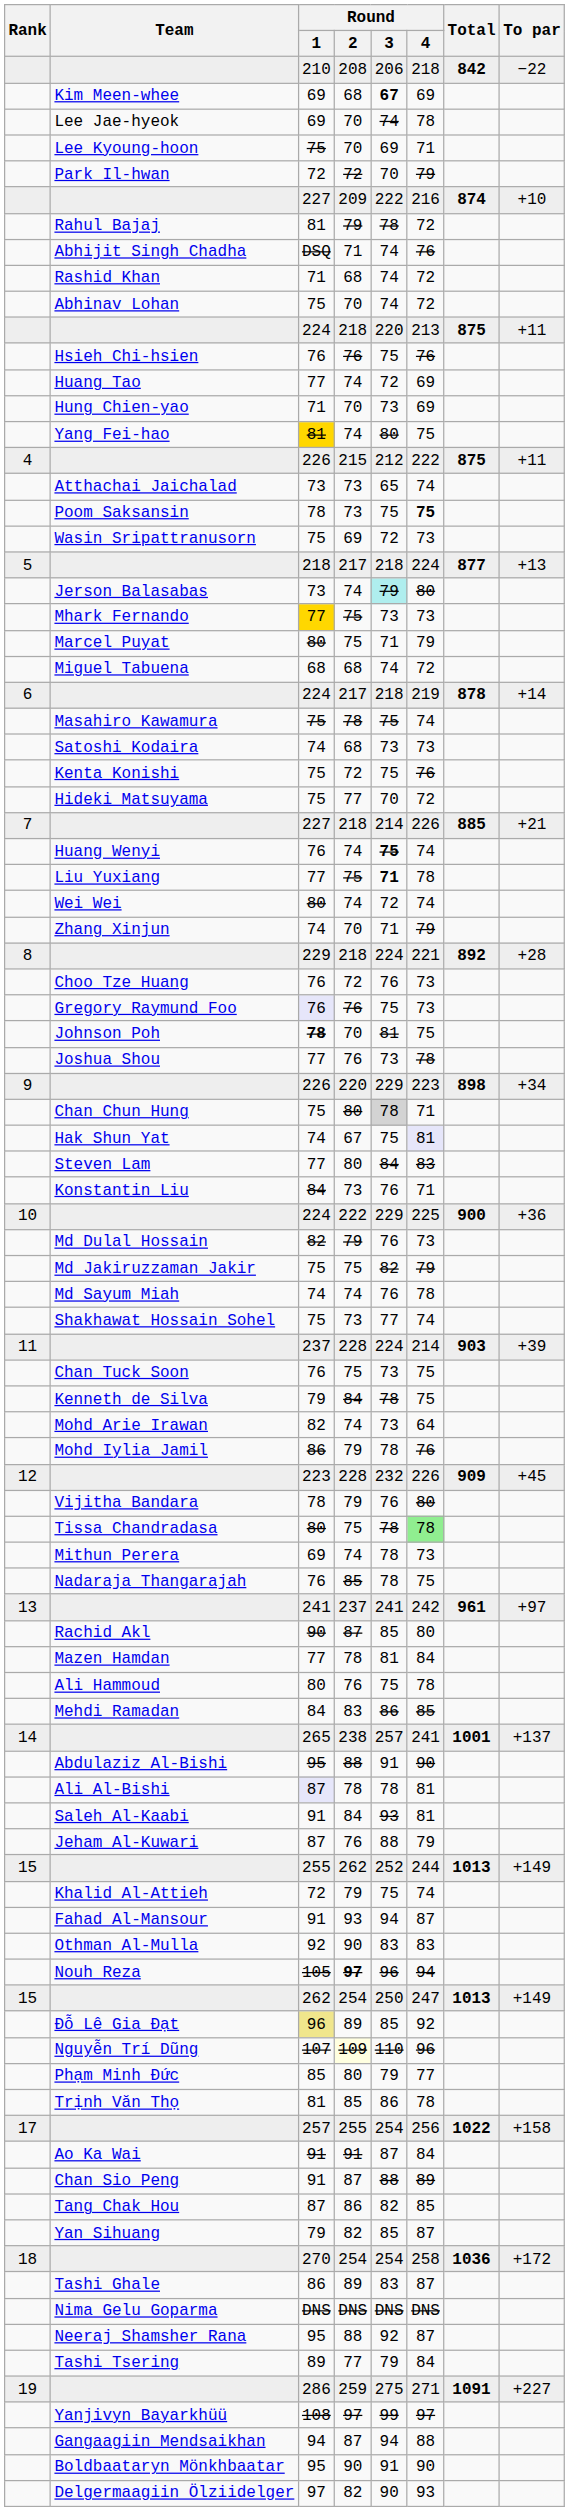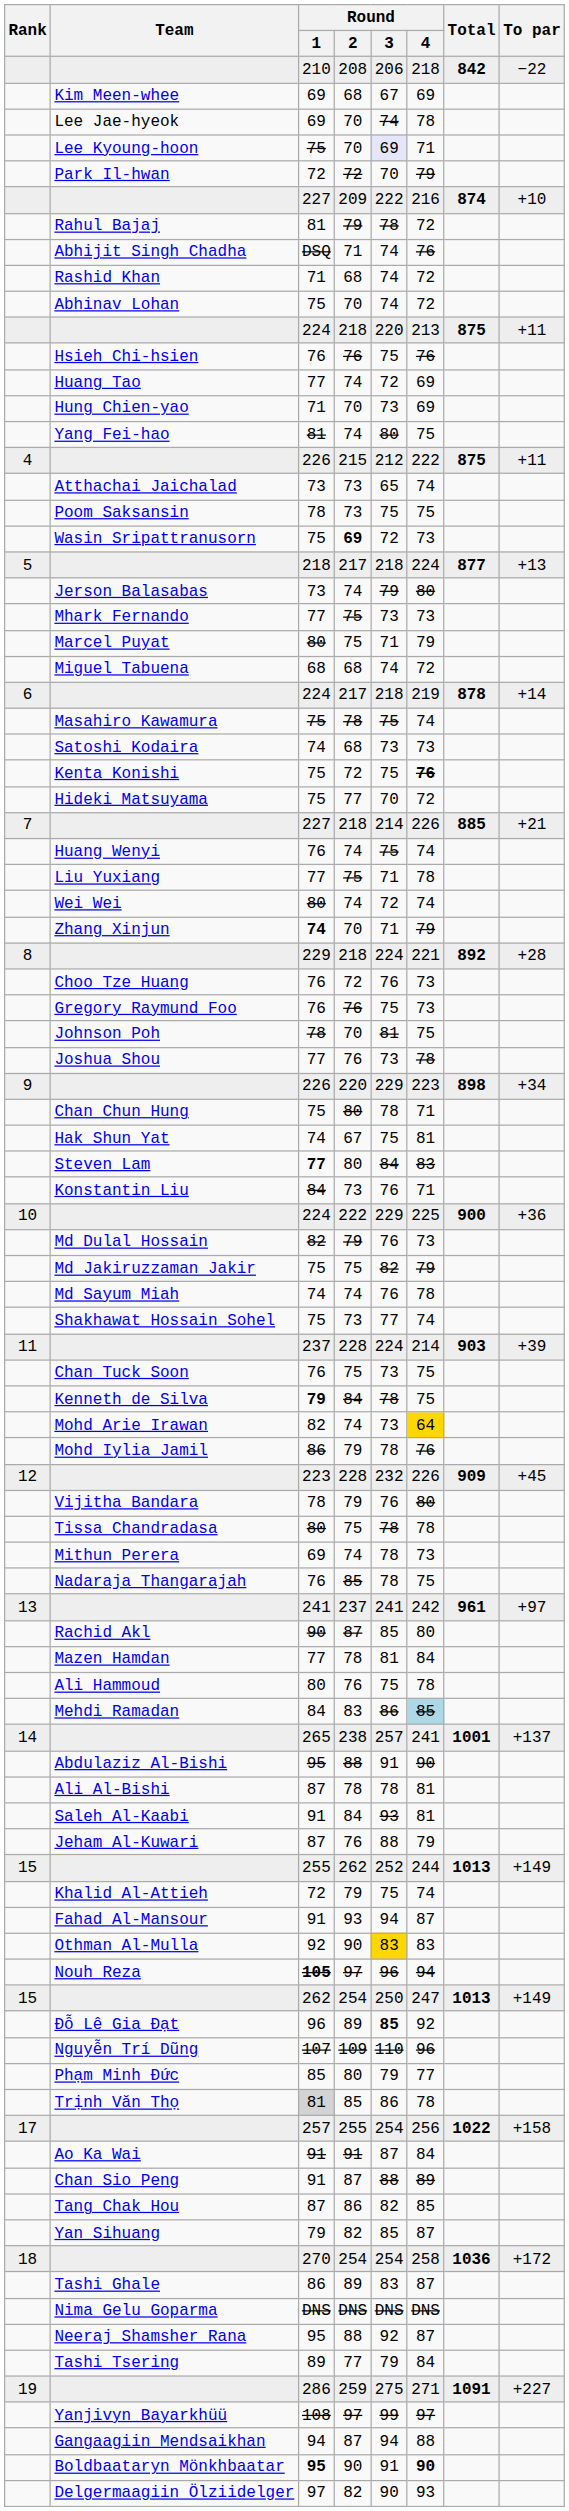(389, 96) bold -> (389, 96) normal
(389, 148) no background -> (389, 148) lavender background
(316, 435) gold background -> (316, 435) no background
(426, 513) bold -> (426, 513) normal
(353, 539) normal -> (353, 539) bold
(389, 591) paleturquoise background -> (389, 591) no background
(316, 617) gold background -> (316, 617) no background
(426, 773) normal -> (426, 773) bold
(389, 852) bold -> (389, 852) normal
(389, 878) bold -> (389, 878) normal
(316, 930) normal -> (316, 930) bold
(316, 1008) lavender background -> (316, 1008) no background
(316, 1034) bold -> (316, 1034) normal
(389, 1112) lightgrey background -> (389, 1112) no background
(426, 1138) lavender background -> (426, 1138) no background
(316, 1164) normal -> (316, 1164) bold
(316, 1399) normal -> (316, 1399) bold
(426, 1425) no background -> (426, 1425) gold background
(426, 1529) lightgreen background -> (426, 1529) no background
(426, 1712) no background -> (426, 1712) lightblue background
(316, 1790) lavender background -> (316, 1790) no background
(389, 1946) no background -> (389, 1946) gold background
(316, 1972) normal -> (316, 1972) bold
(353, 1972) bold -> (353, 1972) normal
(316, 2024) khaki background -> (316, 2024) no background
(389, 2024) normal -> (389, 2024) bold
(353, 2050) lightyellow background -> (353, 2050) no background
(316, 2102) no background -> (316, 2102) lightgrey background
(316, 2467) normal -> (316, 2467) bold
(426, 2467) normal -> (426, 2467) bold
